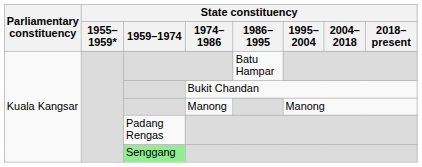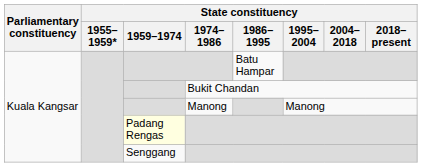(145, 130) no background -> (145, 130) lightyellow background
(151, 153) lightgreen background -> (151, 153) no background
